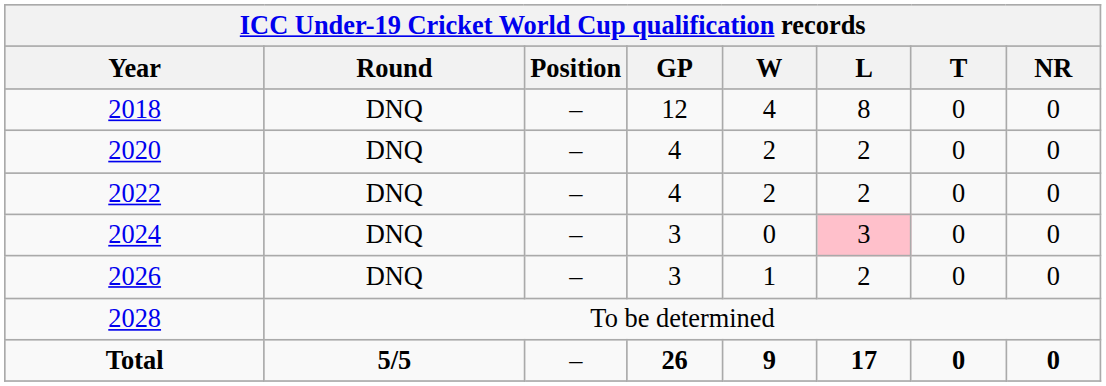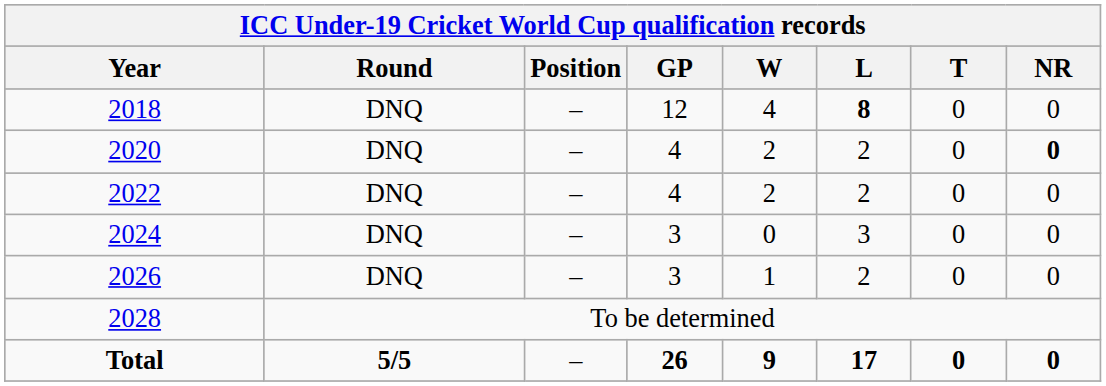(864, 109) normal -> (864, 109) bold
(1053, 151) normal -> (1053, 151) bold
(864, 234) pink background -> (864, 234) no background
